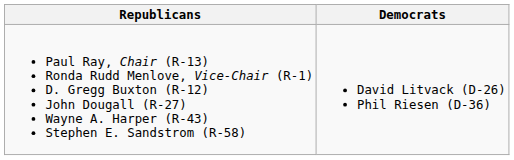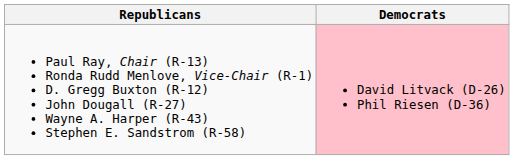(412, 97) no background -> (412, 97) pink background
